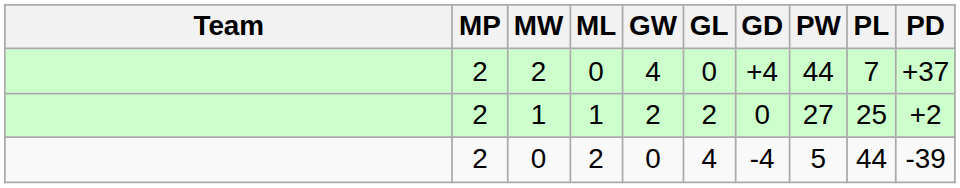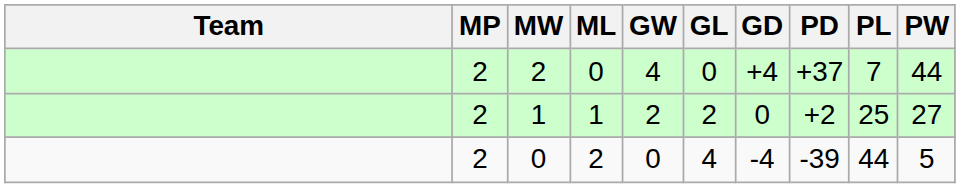columns swapped: (818, 26) <-> (926, 26)
